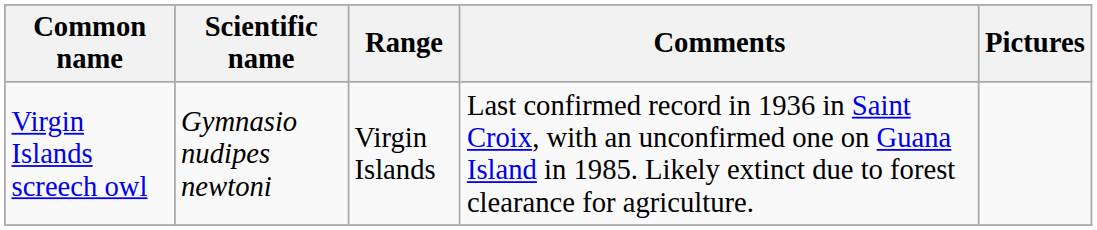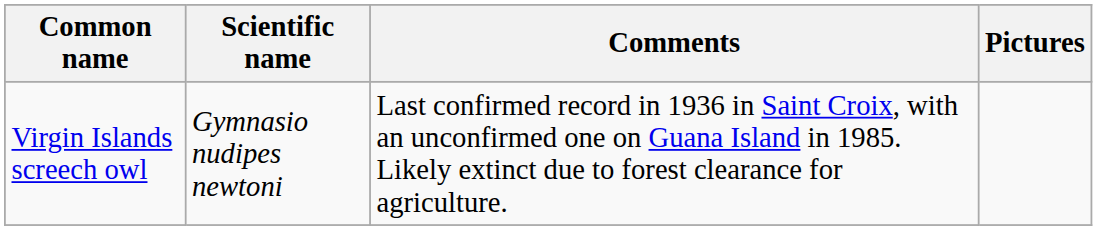- column: (404, 43)
